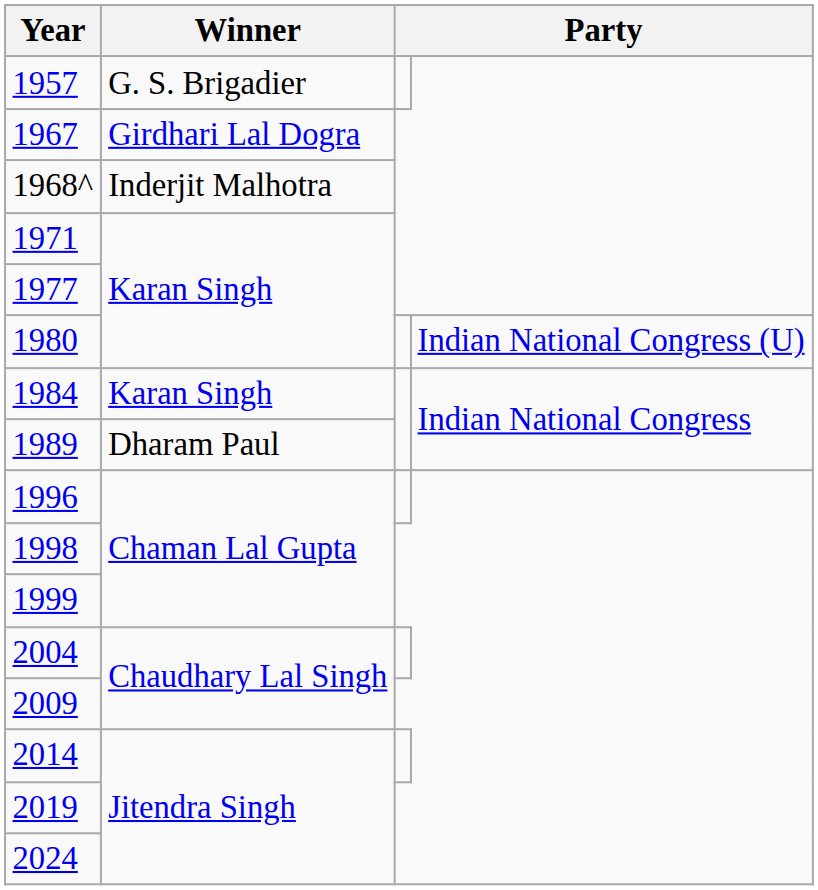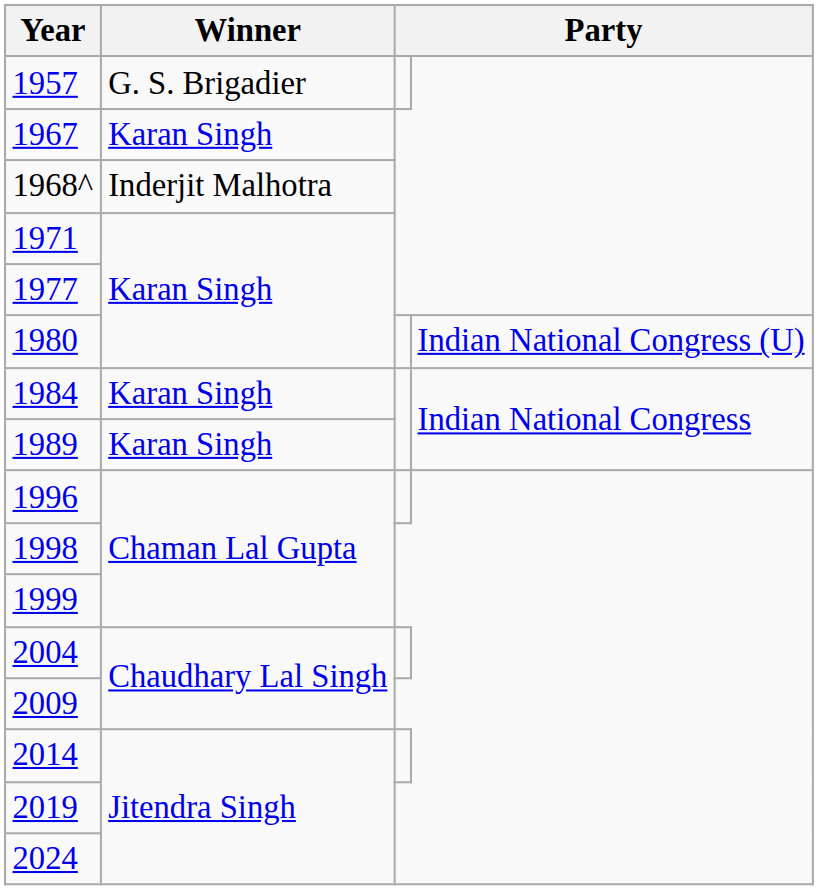(234, 133) Girdhari Lal Dogra -> (190, 133) Karan Singh
(194, 444) Dharam Paul -> (190, 444) Karan Singh
